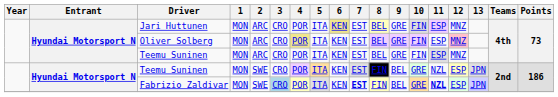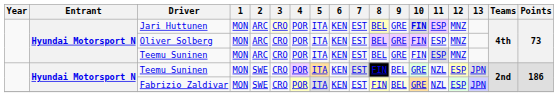(280, 26) no background -> (280, 26) lightyellow background
(339, 26) khaki background -> (339, 26) no background
(419, 26) normal -> (419, 26) bold
(300, 40) khaki background -> (300, 40) no background
(458, 40) pink background -> (458, 40) no background
(280, 84) lightblue background -> (280, 84) no background
(359, 84) bold -> (359, 84) normal
(399, 84) no background -> (399, 84) lightyellow background
(439, 84) bold -> (439, 84) normal
